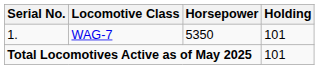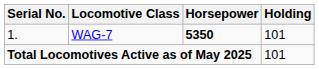(200, 34) normal -> (200, 34) bold
